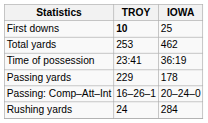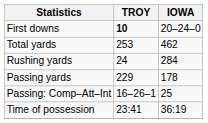(166, 29) 25 -> (181, 29) 20–24–0
rows swapped: (39, 110) <-> (51, 61)
(181, 94) 20–24–0 -> (166, 94) 25
